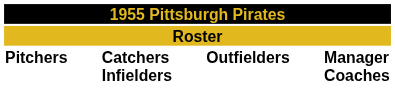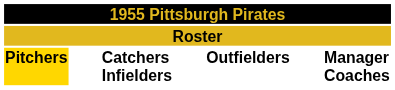(36, 58) no background -> (36, 58) gold background
